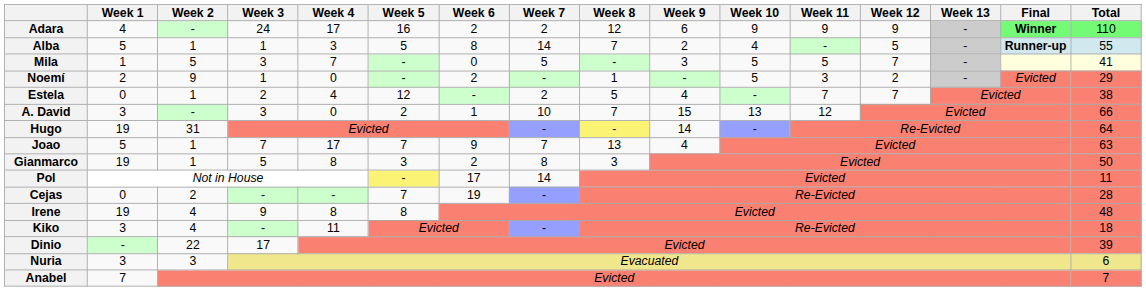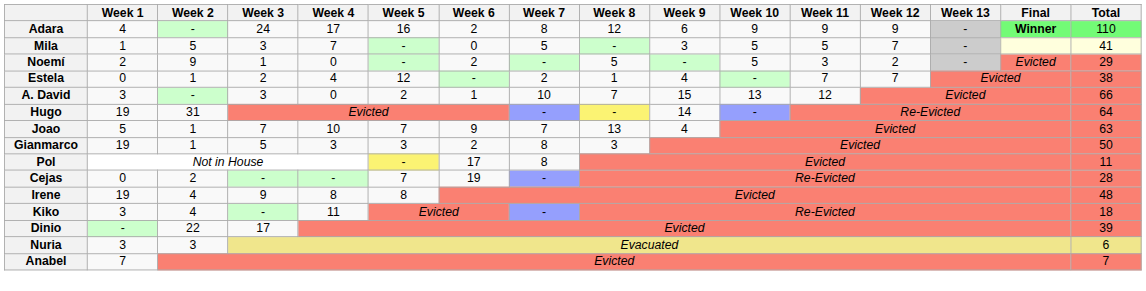(544, 28) 2 -> (544, 28) 8
- row: (46, 45)
(614, 78) 1 -> (614, 62) 5
(614, 95) 5 -> (614, 78) 1
(333, 145) 17 -> (333, 128) 10
(333, 161) 8 -> (333, 145) 3
(544, 178) 14 -> (544, 161) 8
